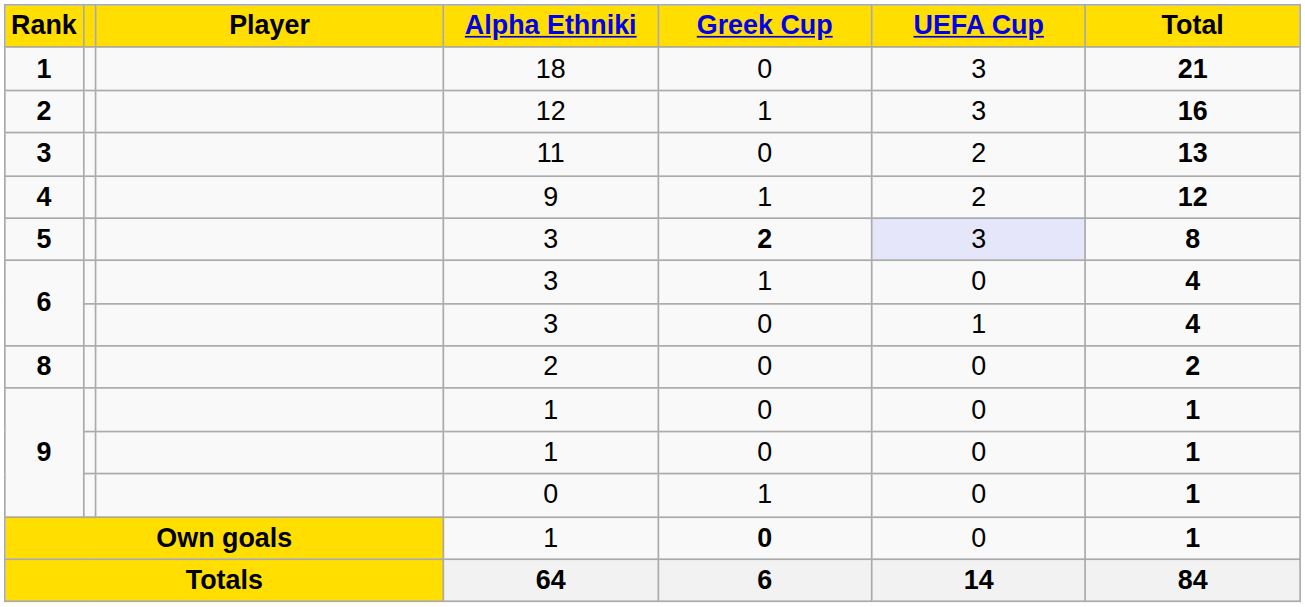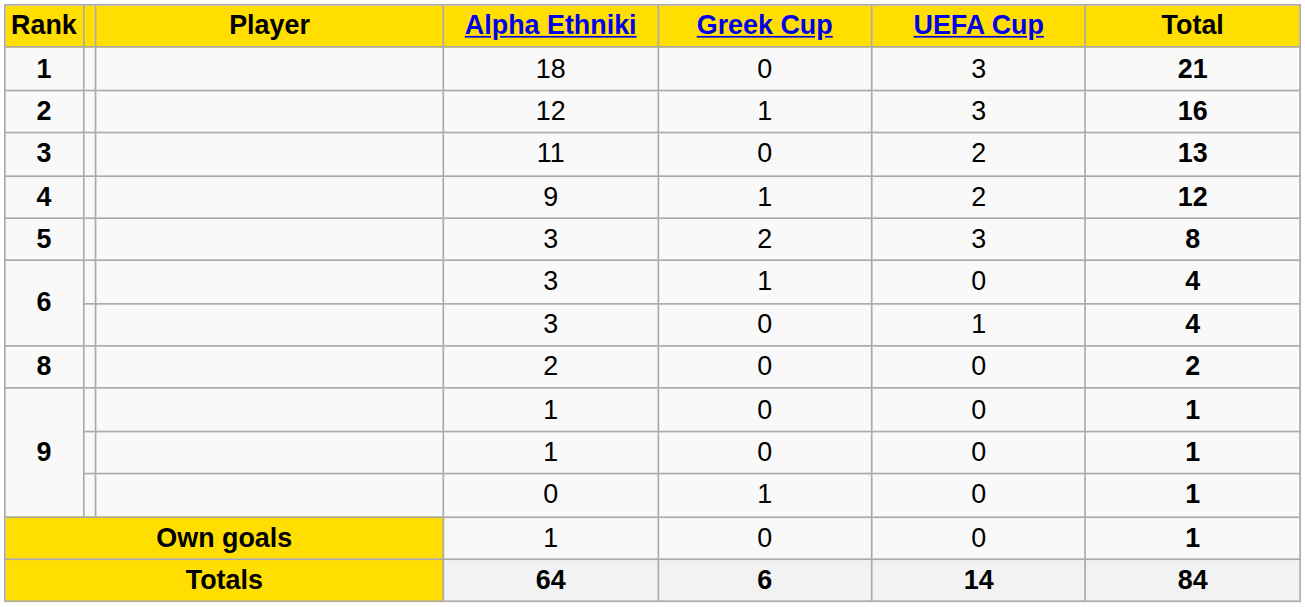(765, 238) bold -> (765, 238) normal
(979, 238) lavender background -> (979, 238) no background
(765, 537) bold -> (765, 537) normal
